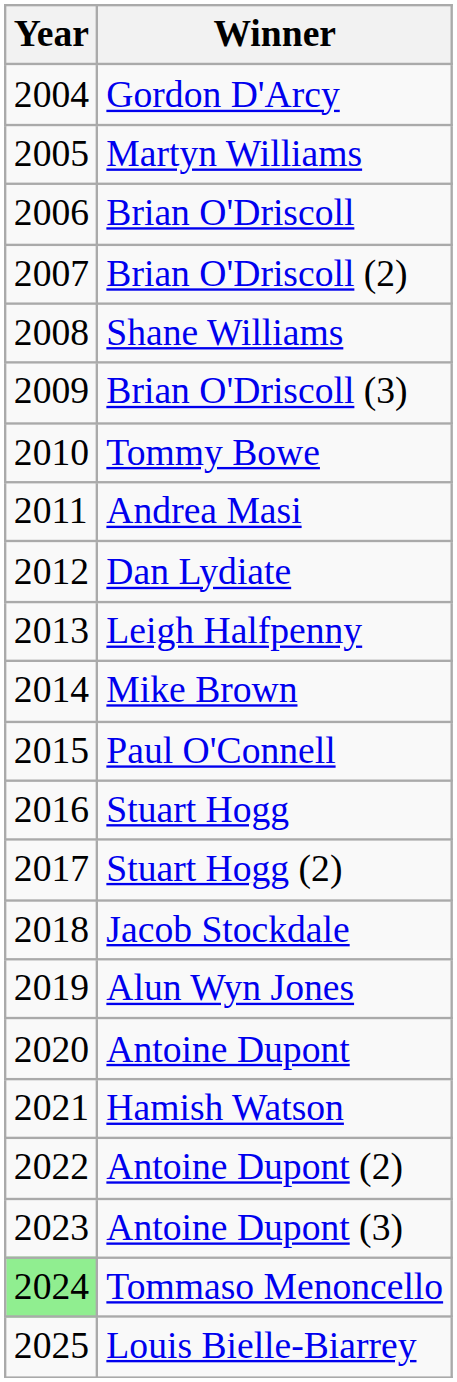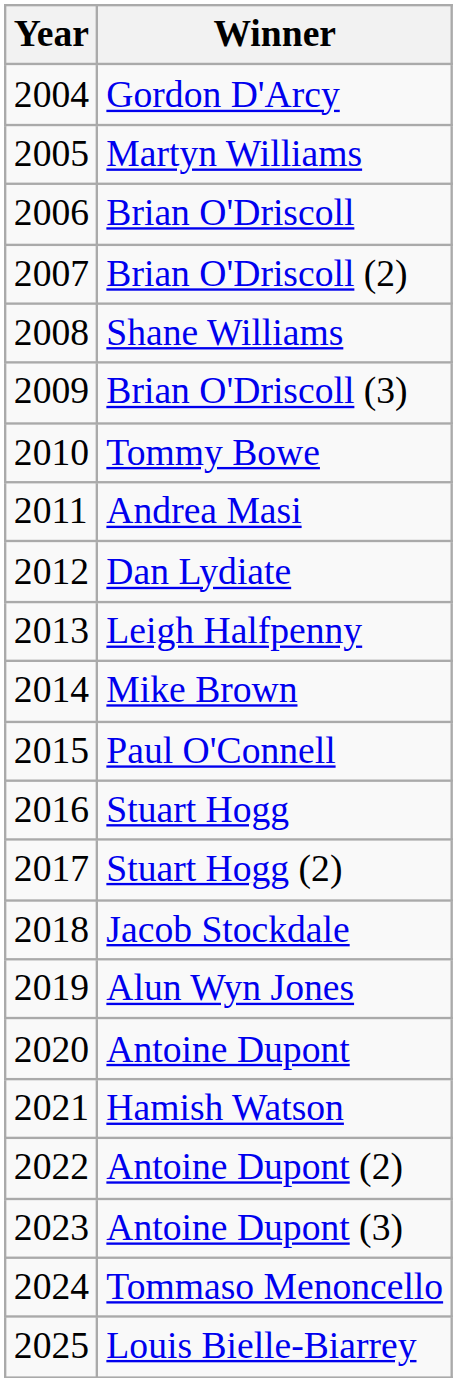(51, 1286) lightgreen background -> (51, 1286) no background
